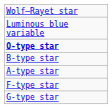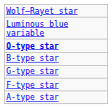(32, 72) A-type star -> (32, 72) G-type star
(32, 97) G-type star -> (32, 97) A-type star
